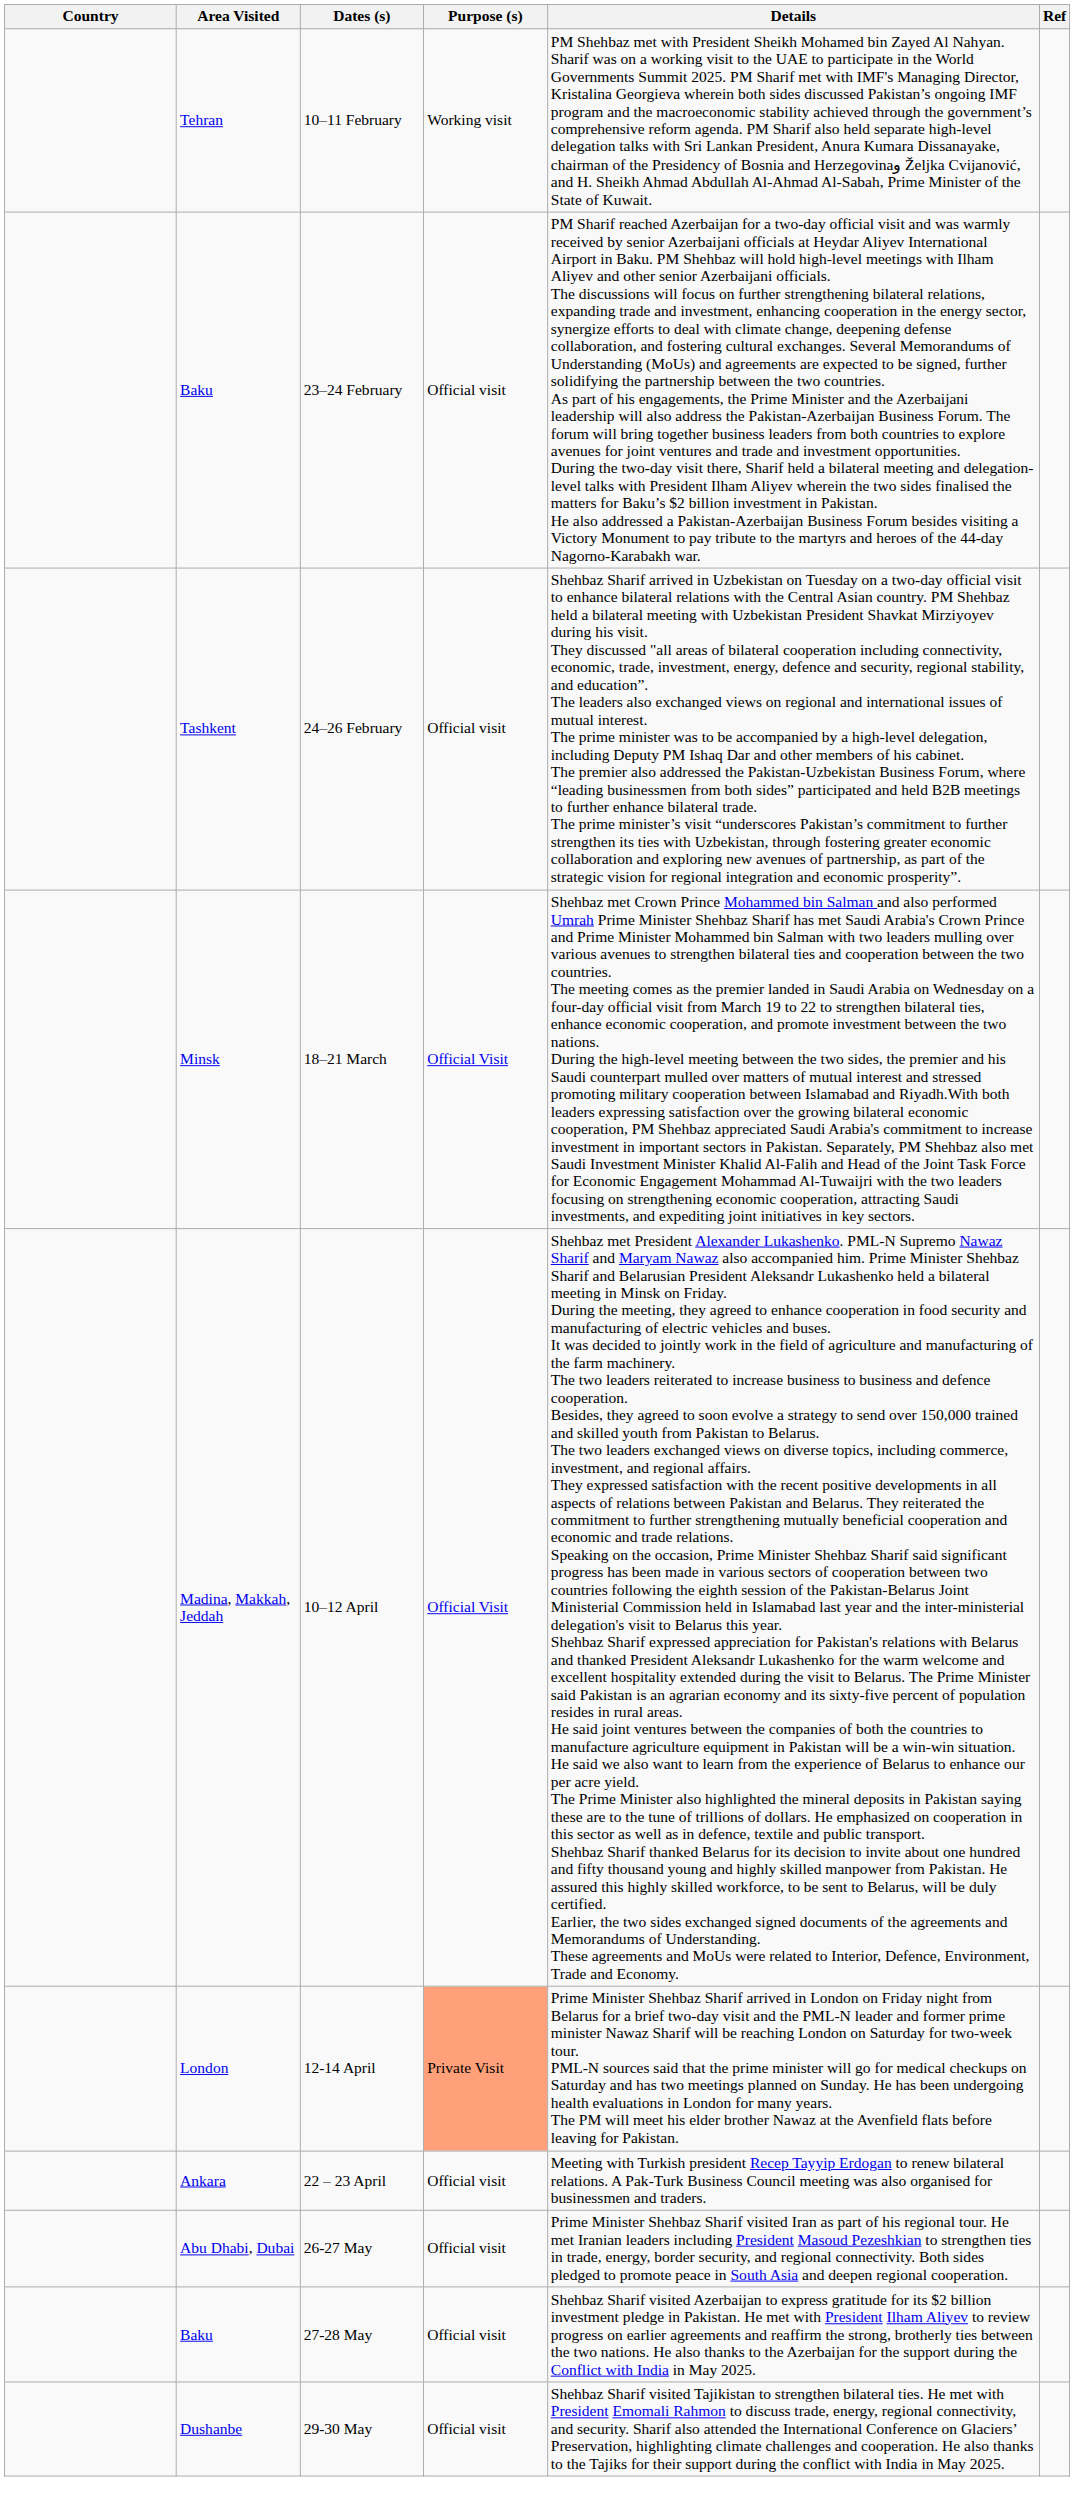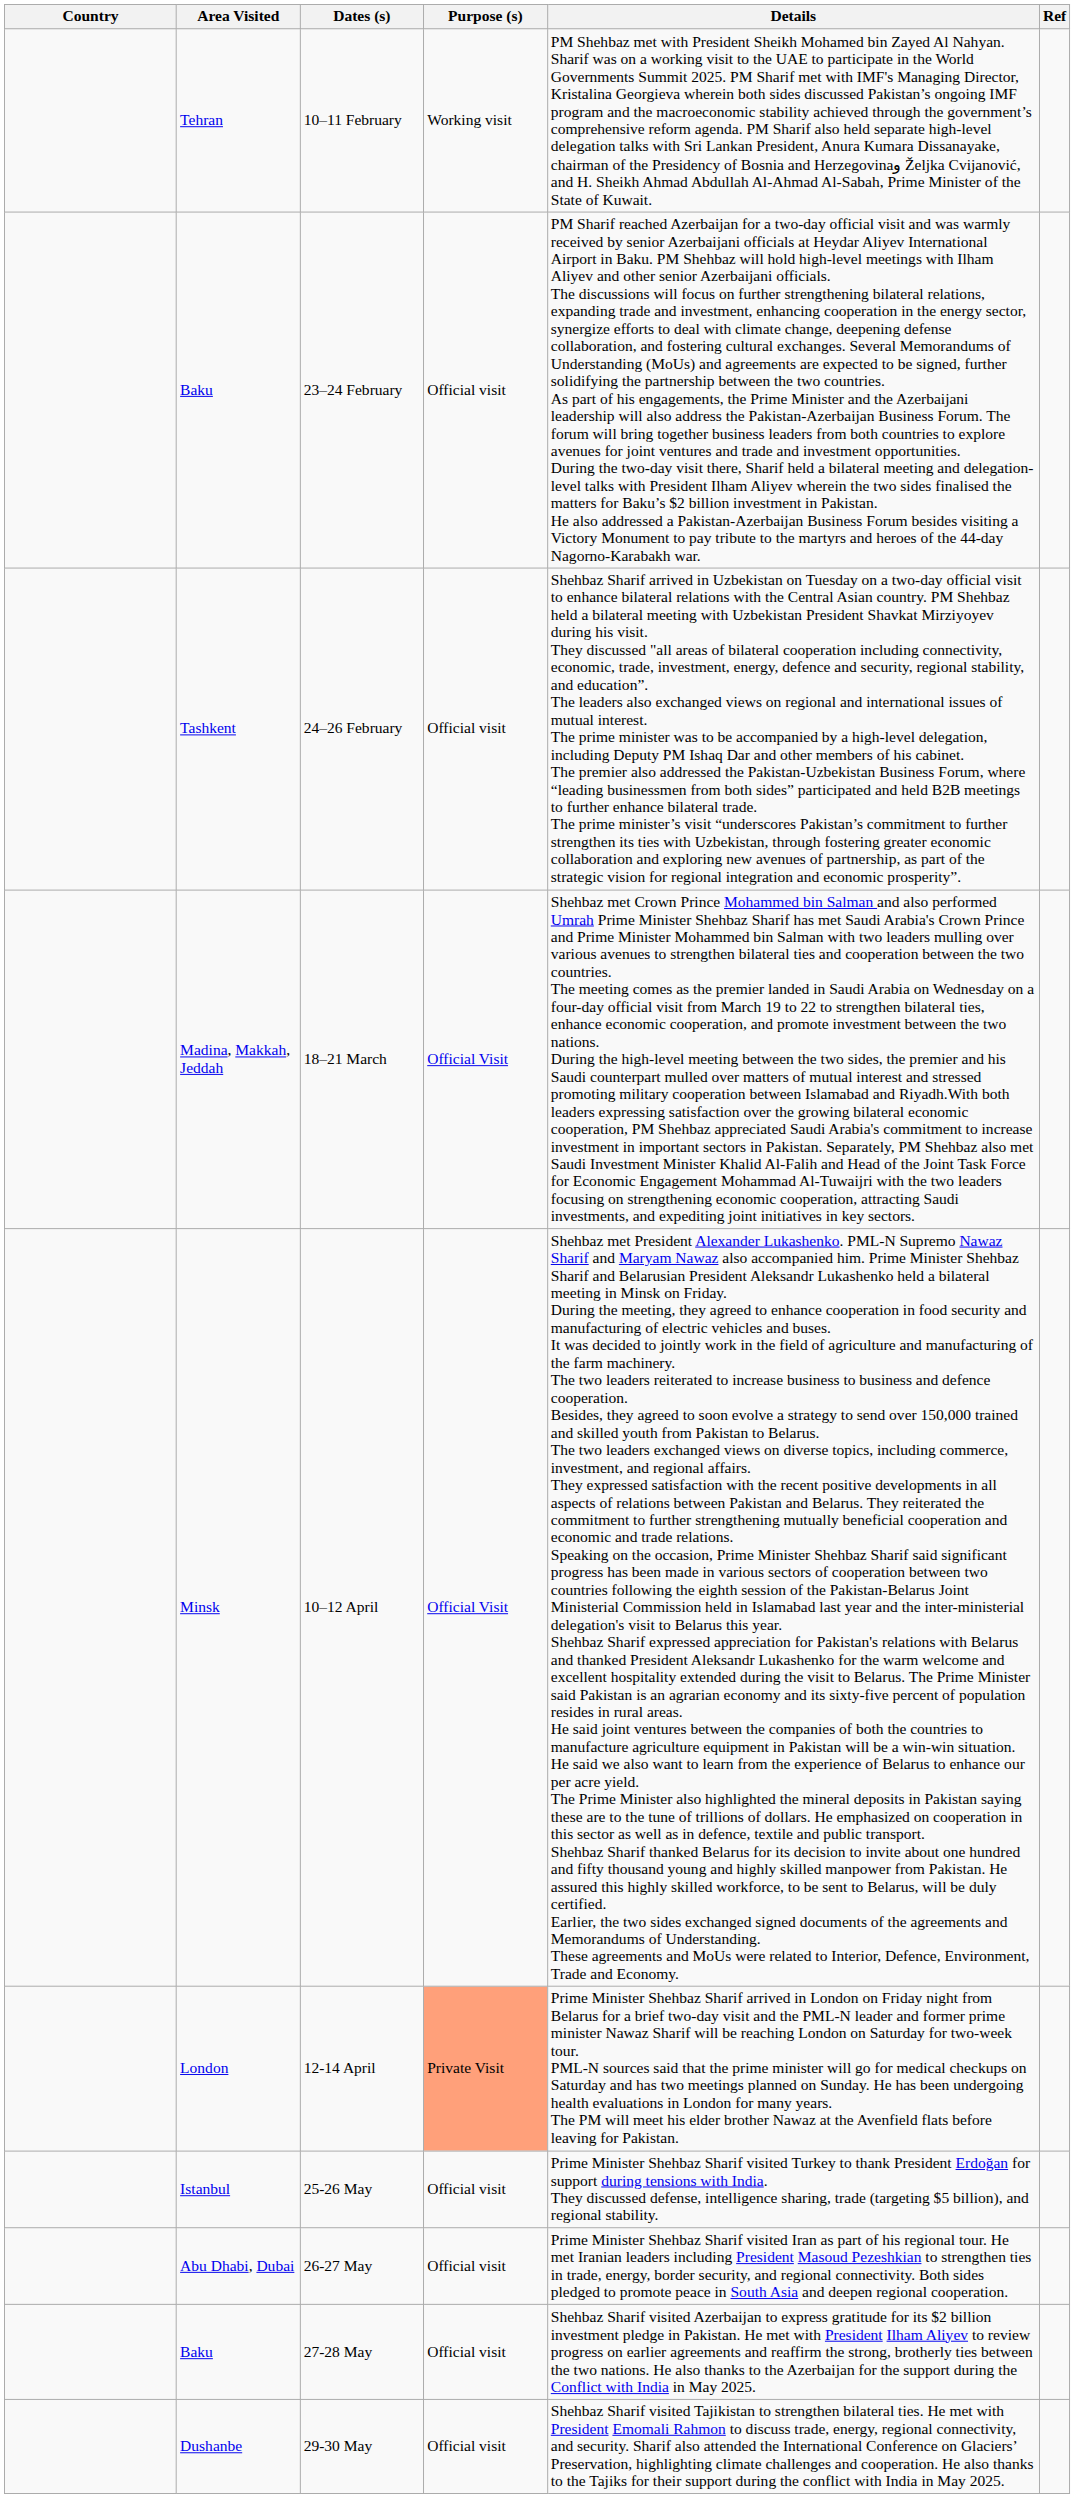(200, 1059) Minsk -> (235, 1059) Madina, Makkah, Jeddah
(235, 1607) Madina, Makkah, Jeddah -> (200, 1607) Minsk
- row: (345, 2180)
+ row: (338, 2189)
